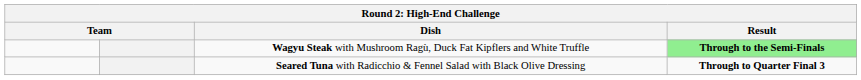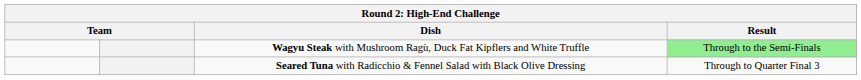(762, 48) bold -> (762, 48) normal
(762, 66) bold -> (762, 66) normal
